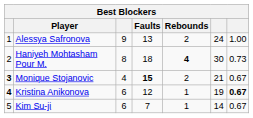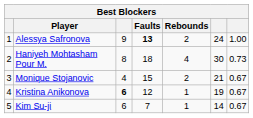(147, 40) normal -> (147, 40) bold
(187, 59) bold -> (187, 59) normal
(9, 78) bold -> (9, 78) normal
(147, 78) bold -> (147, 78) normal
(9, 92) bold -> (9, 92) normal
(124, 92) normal -> (124, 92) bold
(238, 92) bold -> (238, 92) normal
